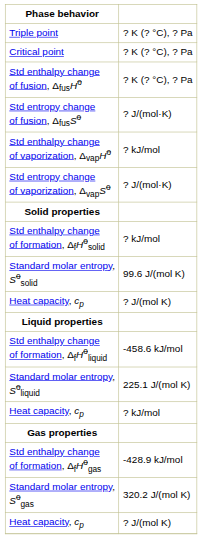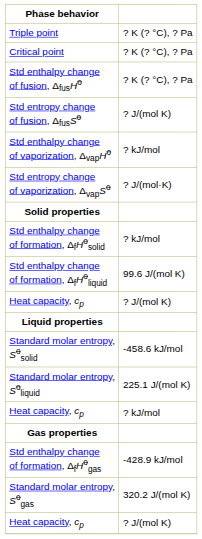(147, 114) ? J/(mol·K) -> (147, 114) ? J/(mol K)
(62, 274) Standard molar entropy, Sosolid -> (58, 274) Std enthalpy change of formation, ΔfHoliquid
(58, 349) Std enthalpy change of formation, ΔfHoliquid -> (62, 349) Standard molar entropy, Sosolid
